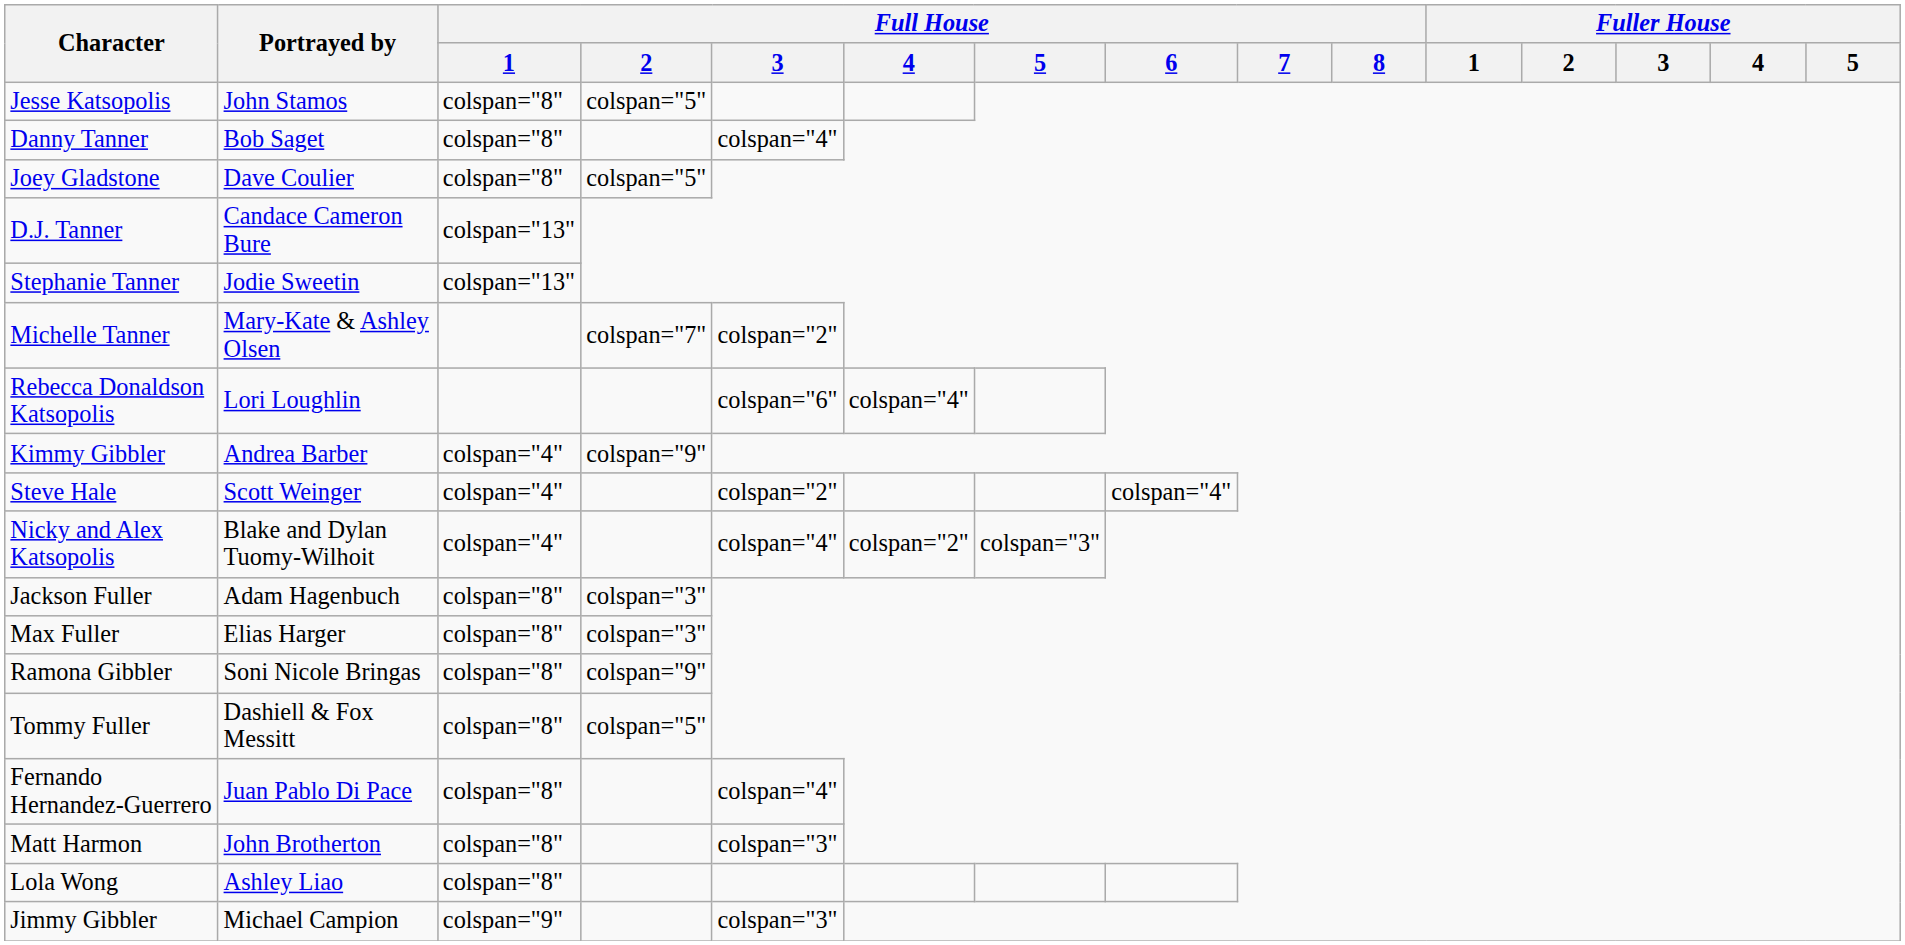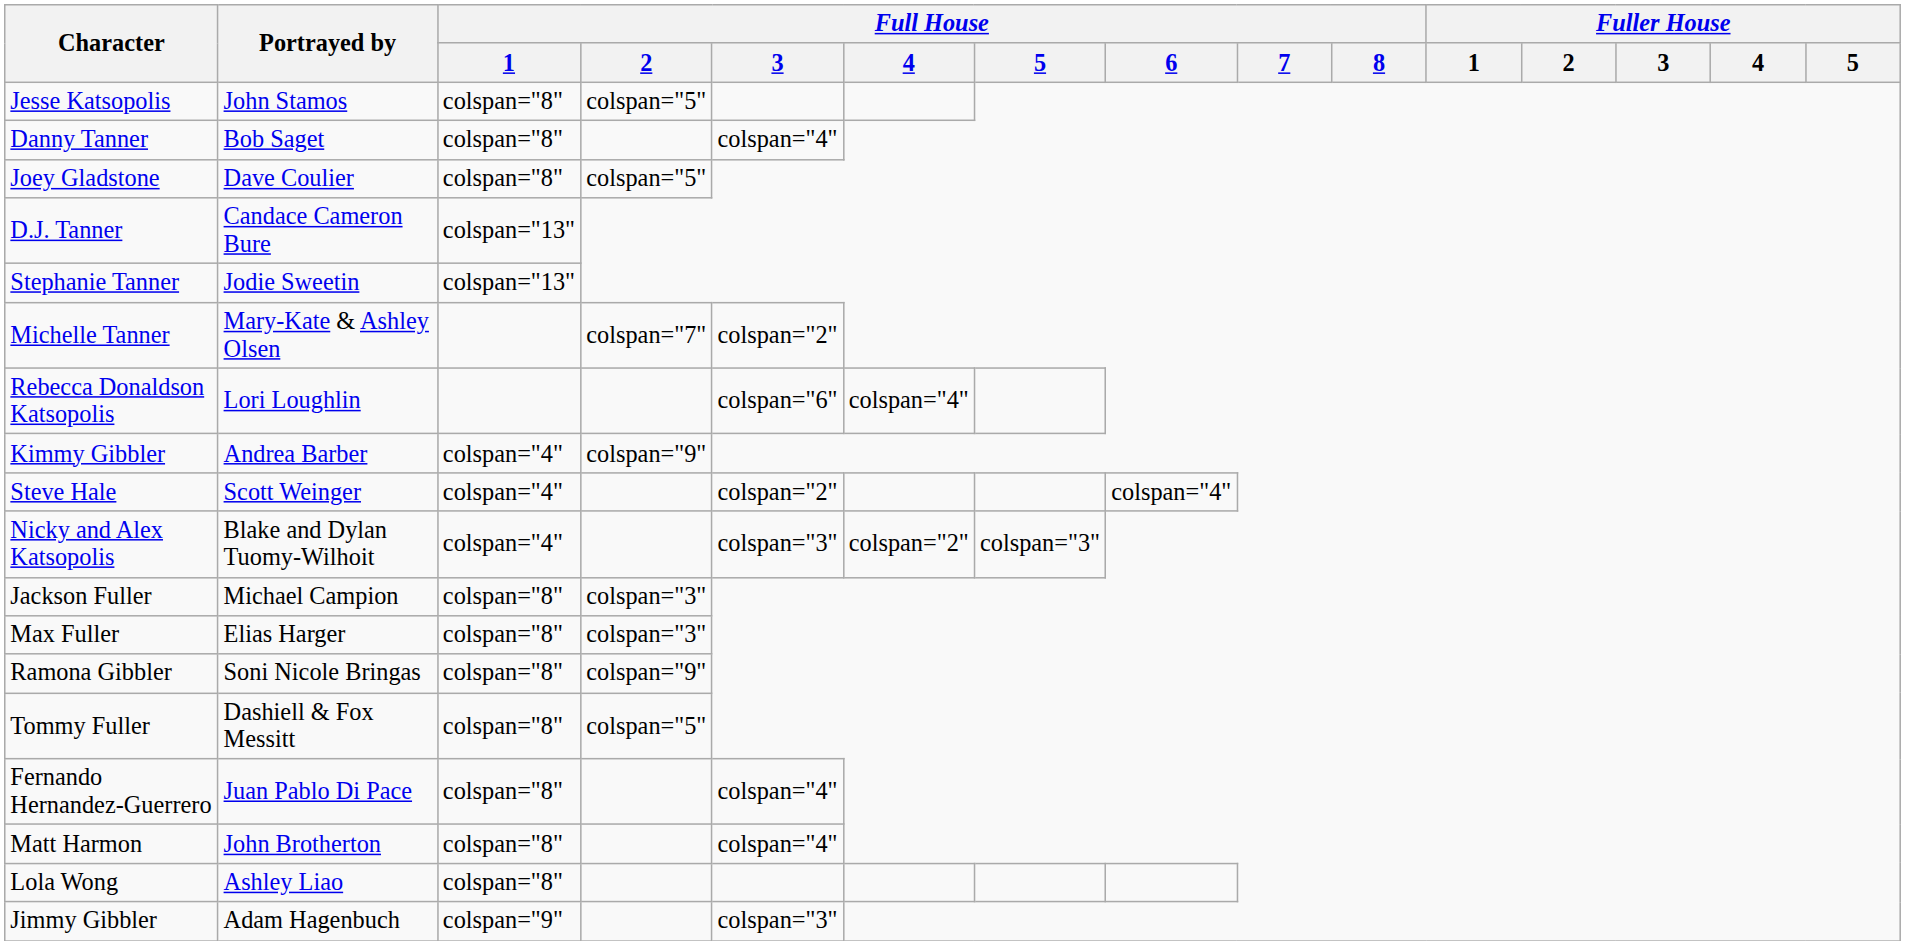(778, 543) colspan="4" -> (778, 543) colspan="3"
(312, 596) Adam Hagenbuch -> (311, 596) Michael Campion
(778, 843) colspan="3" -> (778, 843) colspan="4"
(311, 920) Michael Campion -> (312, 920) Adam Hagenbuch
